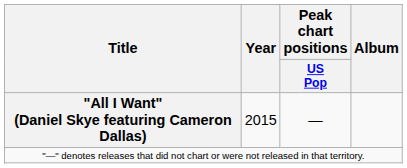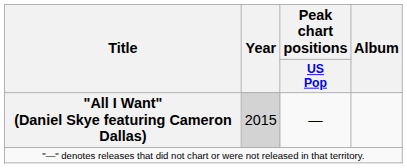(261, 120) no background -> (261, 120) lightgrey background
